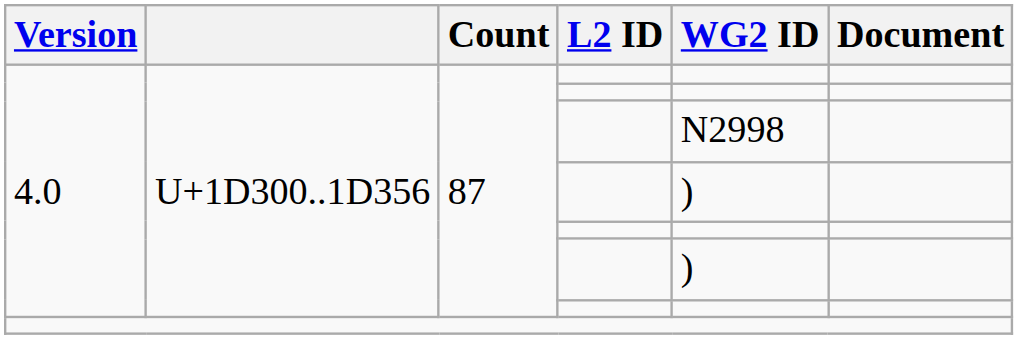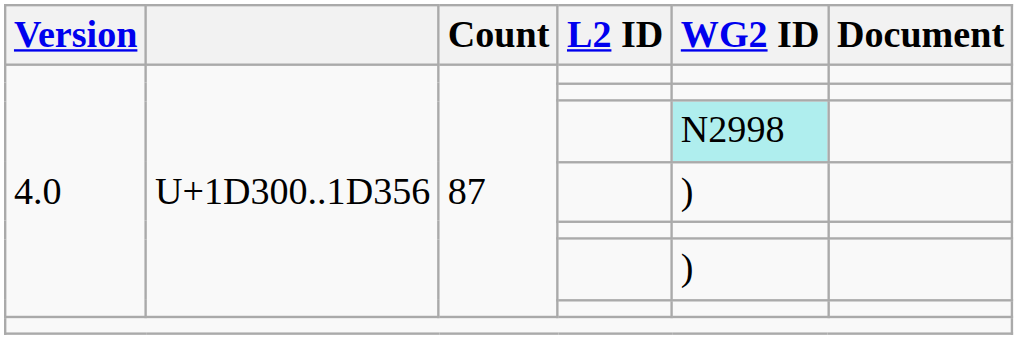(733, 130) no background -> (733, 130) paleturquoise background
